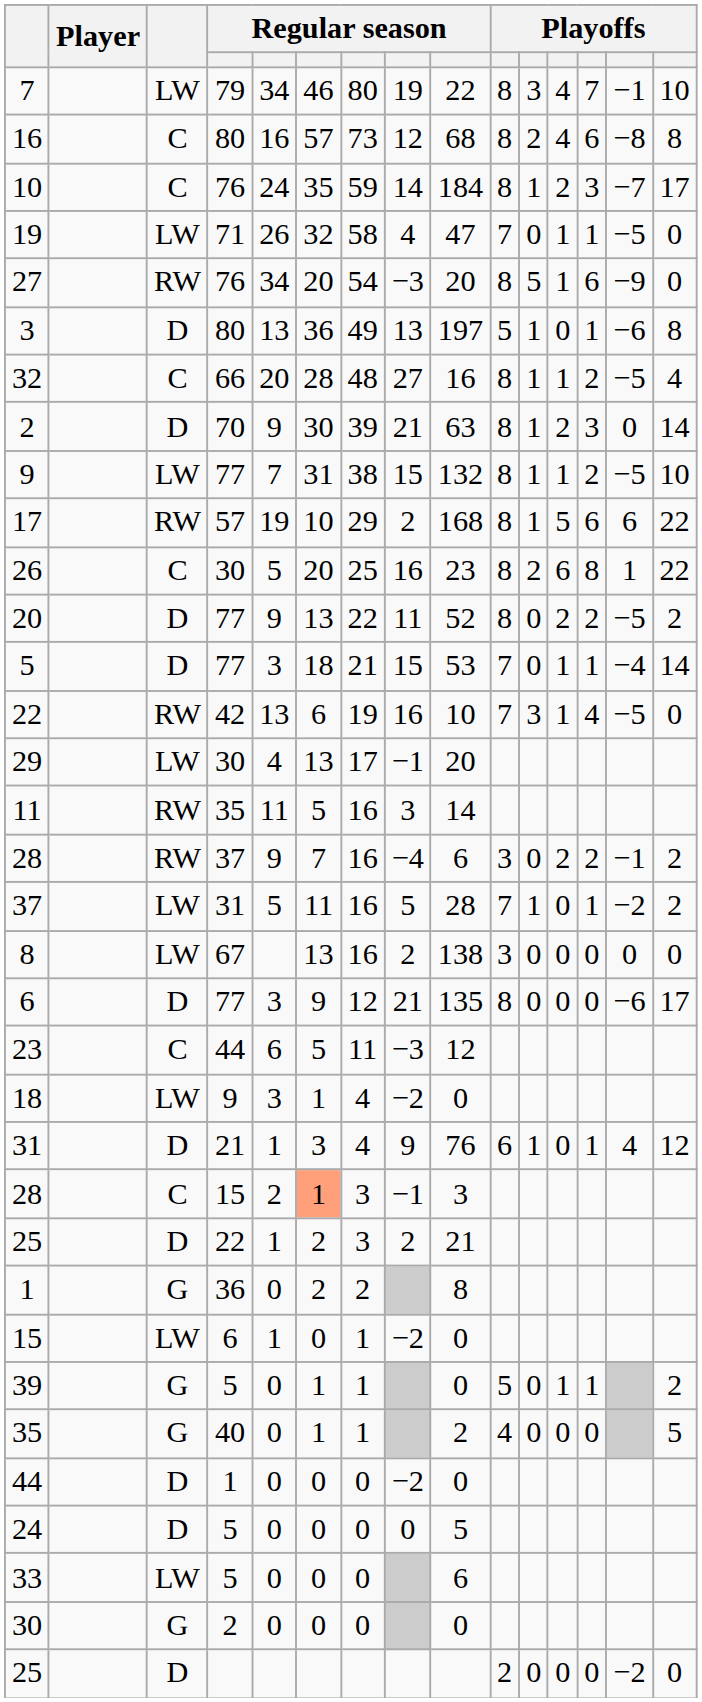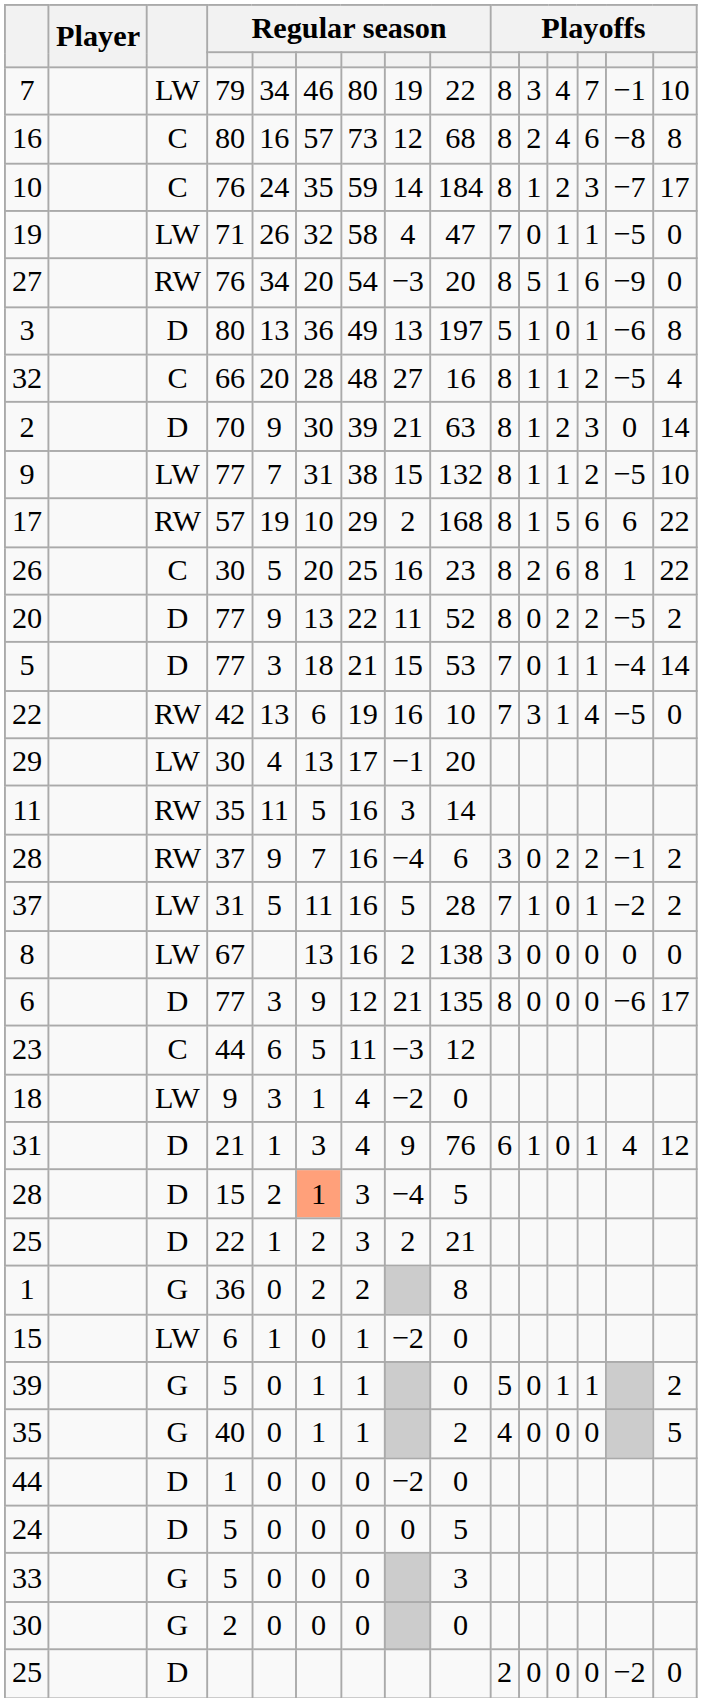(178, 1193) C -> (177, 1193) D
(408, 1193) −1 -> (408, 1193) −4
(460, 1193) 3 -> (460, 1193) 5
(177, 1577) LW -> (177, 1577) G
(460, 1577) 6 -> (460, 1577) 3
